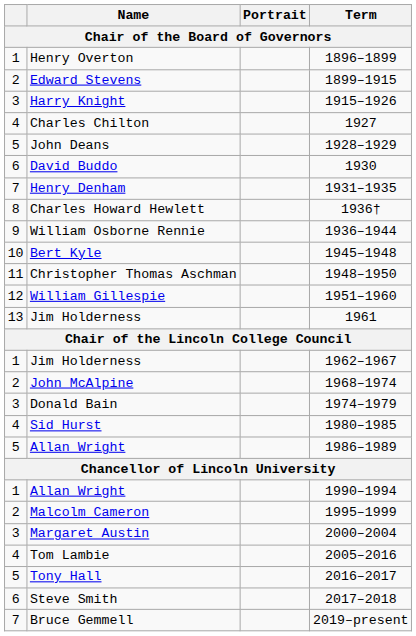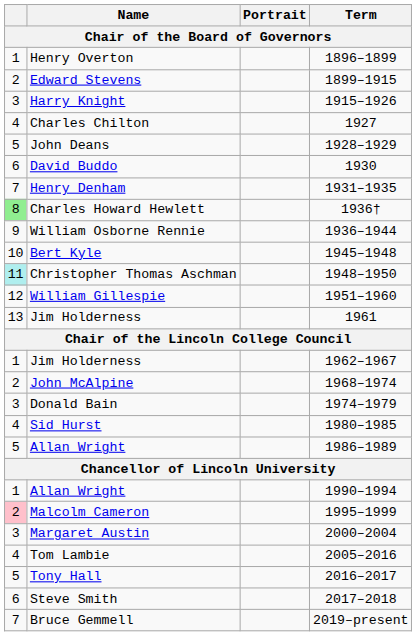(16, 210) no background -> (16, 210) lightgreen background
(16, 275) no background -> (16, 275) paleturquoise background
(16, 512) no background -> (16, 512) pink background
